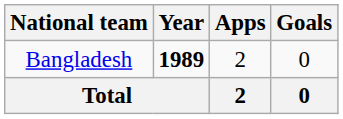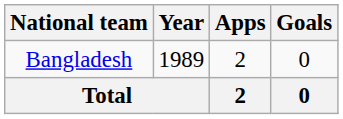(181, 58) bold -> (181, 58) normal
